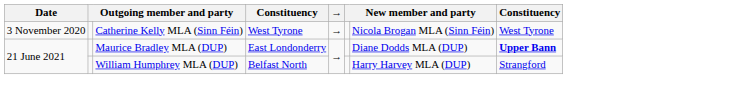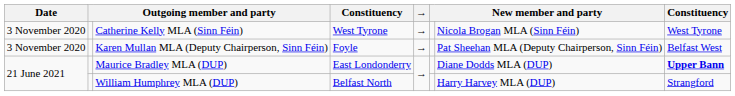+ row: (212, 47)
